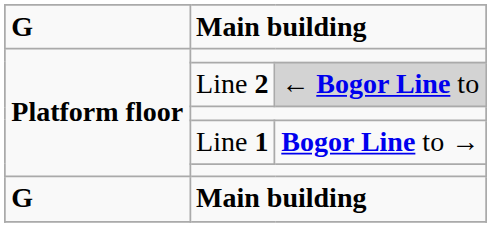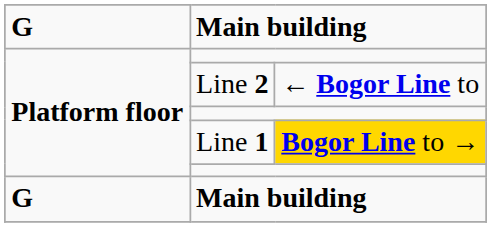(380, 84) lightgrey background -> (380, 84) no background
(380, 141) no background -> (380, 141) gold background
